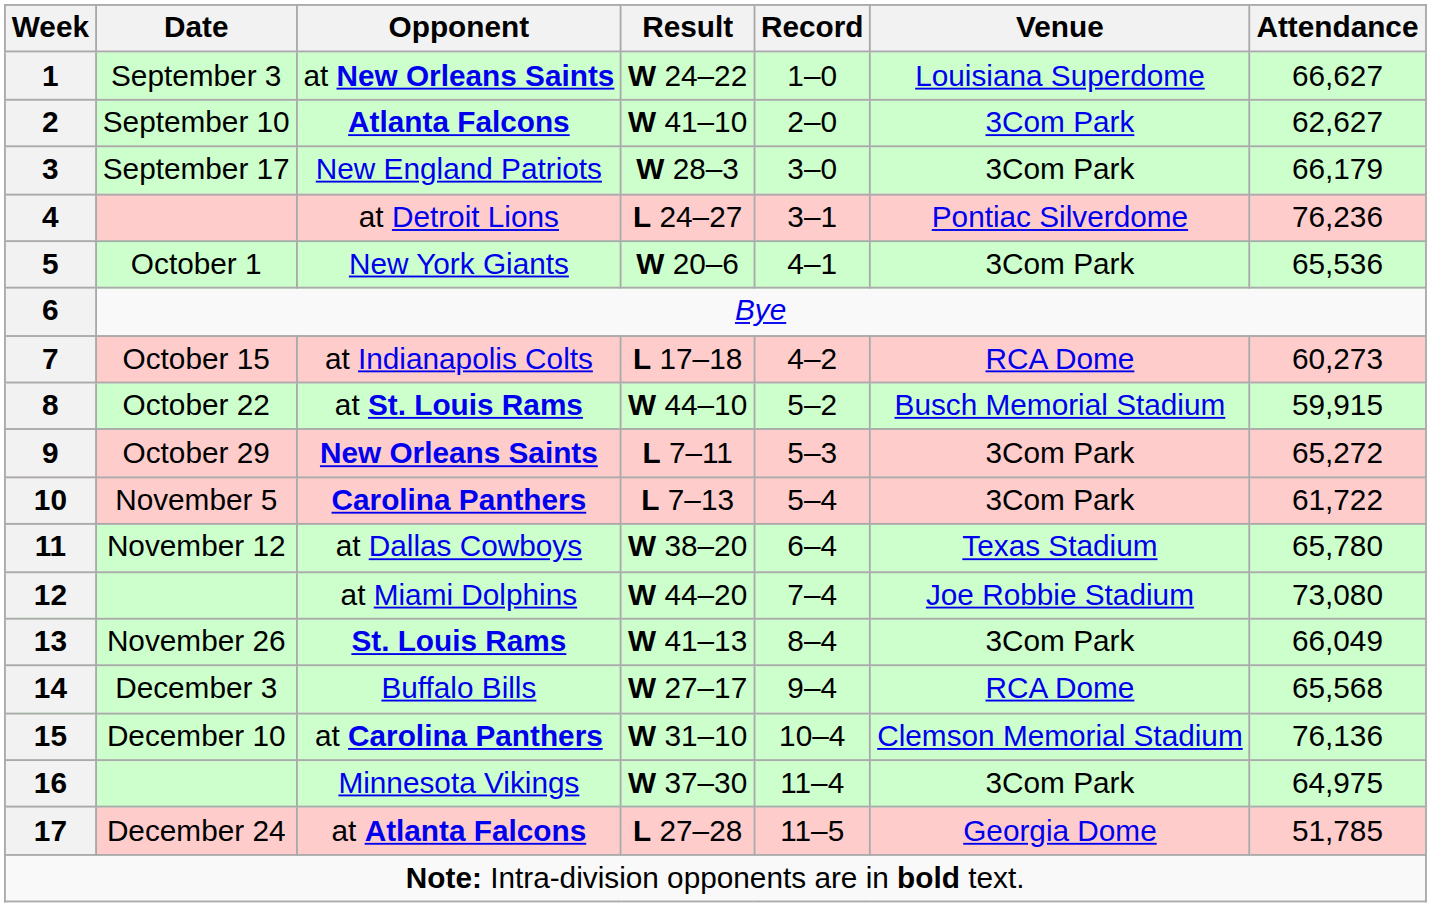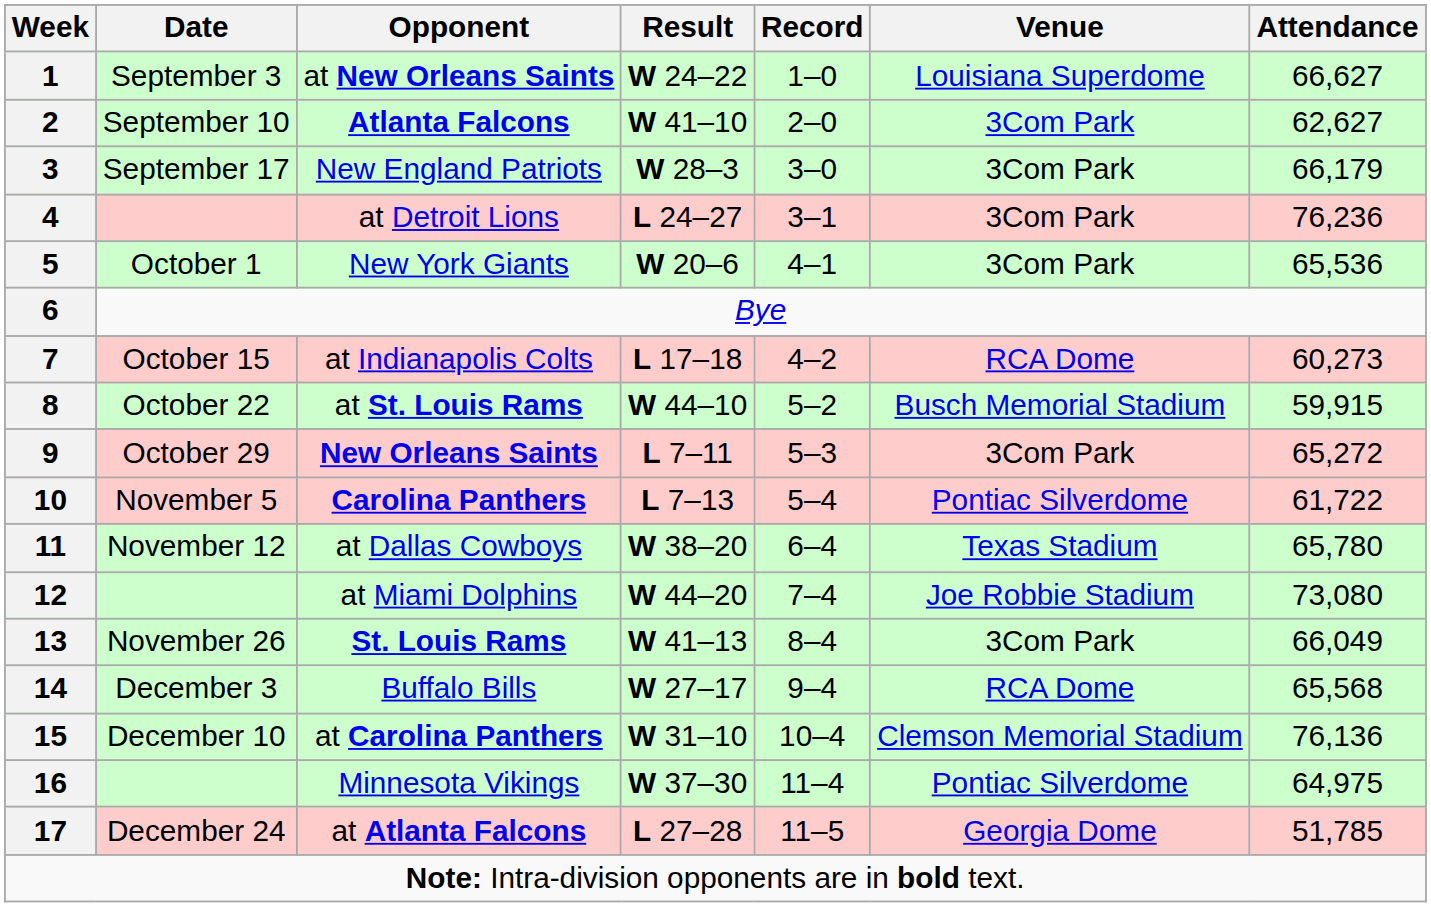(1060, 216) Pontiac Silverdome -> (1060, 216) 3Com Park
(1060, 500) 3Com Park -> (1060, 500) Pontiac Silverdome
(1060, 783) 3Com Park -> (1060, 783) Pontiac Silverdome
